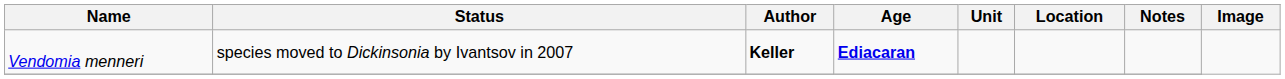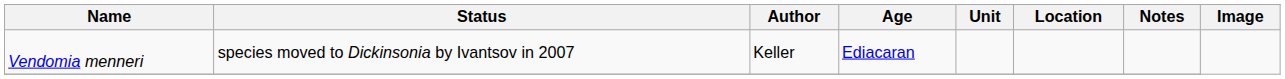(772, 52) bold -> (774, 52) normal
(876, 52) bold -> (878, 52) normal
